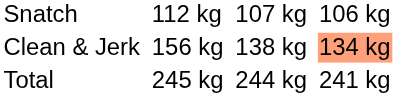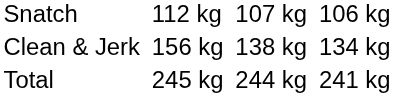(355, 47) lightsalmon background -> (355, 47) no background
